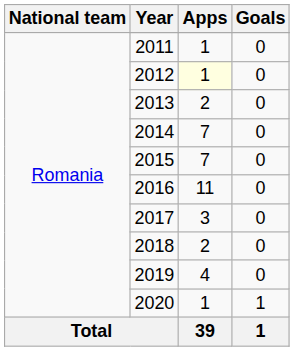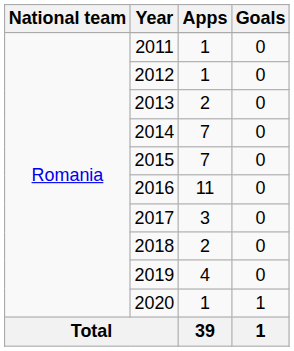(205, 75) lightyellow background -> (205, 75) no background
